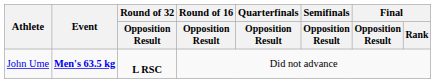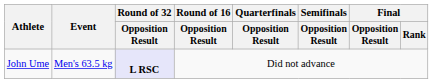(85, 64) bold -> (83, 64) normal
(147, 70) no background -> (144, 70) lavender background
